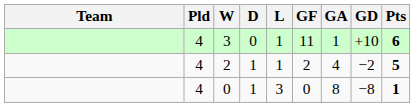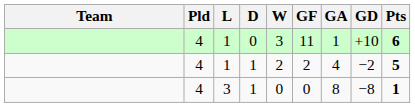columns swapped: (227, 16) <-> (279, 16)
